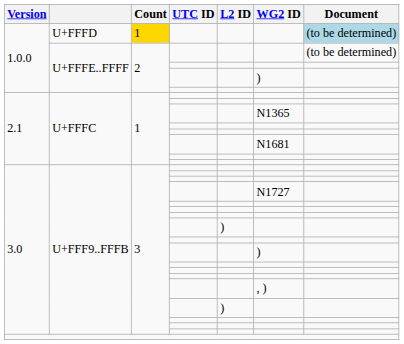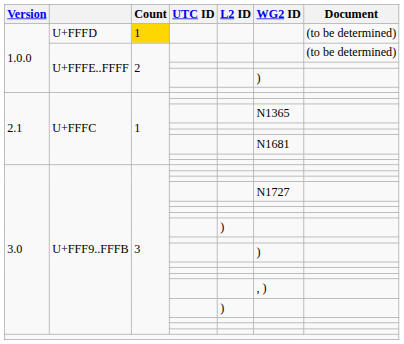(351, 33) lightblue background -> (351, 33) no background
